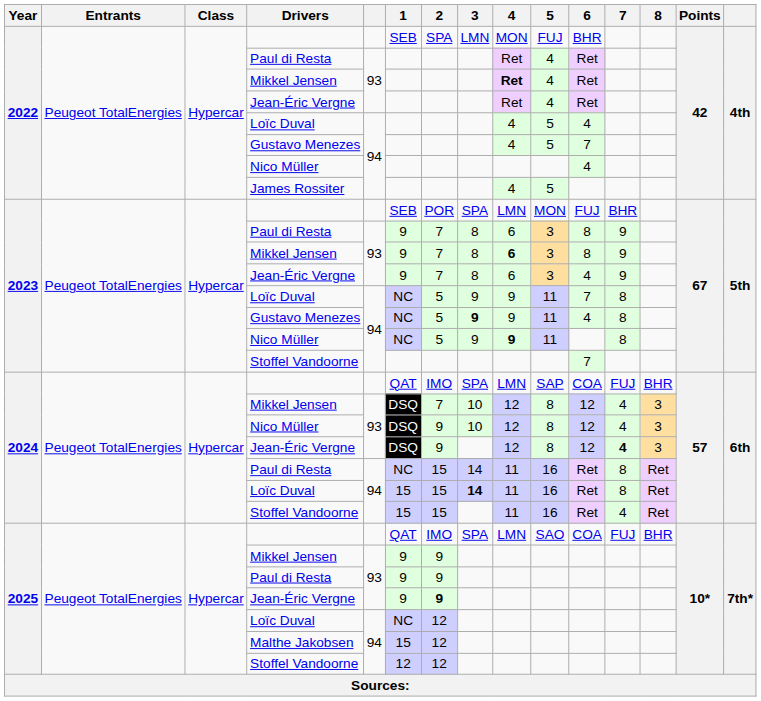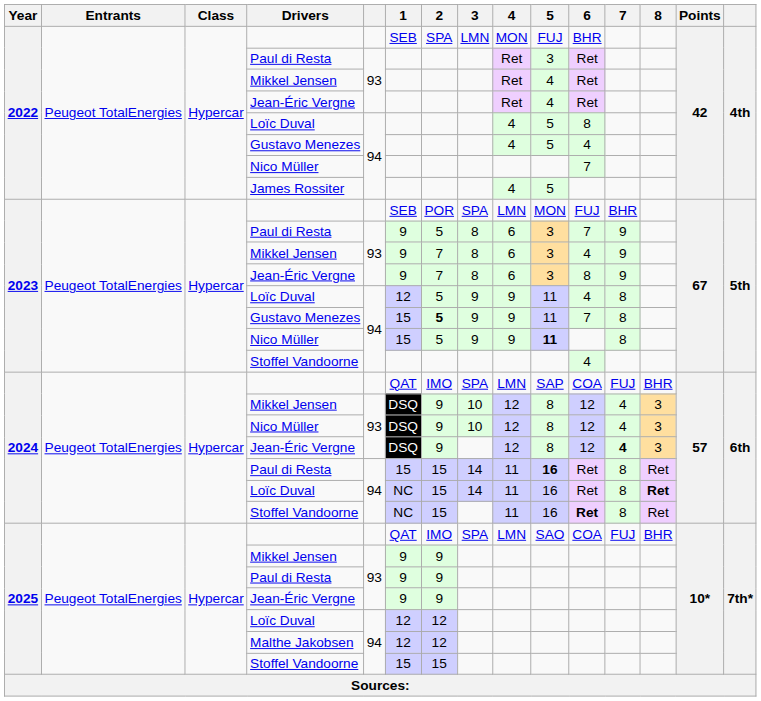(550, 59) 4 -> (550, 59) 3
(512, 81) bold -> (512, 81) normal
(587, 124) 4 -> (587, 124) 8
(587, 145) 7 -> (587, 145) 4
(587, 167) 4 -> (587, 167) 7
(439, 232) 7 -> (439, 232) 5
(587, 232) 8 -> (587, 232) 7
(512, 253) bold -> (512, 253) normal
(587, 253) 8 -> (587, 253) 4
(587, 275) 4 -> (587, 275) 8
(403, 297) NC -> (403, 297) 12
(587, 297) 7 -> (587, 297) 4
(403, 318) NC -> (403, 318) 15
(439, 318) normal -> (439, 318) bold
(475, 318) bold -> (475, 318) normal
(587, 318) 4 -> (587, 318) 7
(403, 340) NC -> (403, 340) 15
(512, 340) bold -> (512, 340) normal
(550, 340) normal -> (550, 340) bold
(587, 361) 7 -> (587, 361) 4
(439, 405) 7 -> (439, 405) 9
(403, 470) NC -> (403, 470) 15
(550, 470) normal -> (550, 470) bold
(403, 491) 15 -> (403, 491) NC
(475, 491) bold -> (475, 491) normal
(658, 491) normal -> (658, 491) bold
(403, 513) 15 -> (403, 513) NC
(587, 513) normal -> (587, 513) bold
(623, 513) 4 -> (623, 513) 8
(439, 599) bold -> (439, 599) normal
(403, 621) NC -> (403, 621) 12
(403, 642) 15 -> (403, 642) 12
(403, 664) 12 -> (403, 664) 15
(439, 664) 12 -> (439, 664) 15
